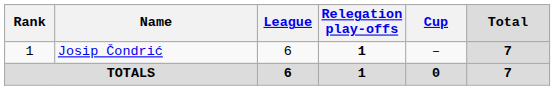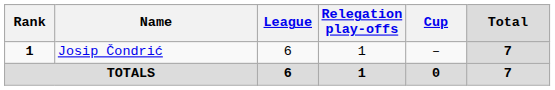(30, 53) normal -> (30, 53) bold
(362, 53) bold -> (362, 53) normal
